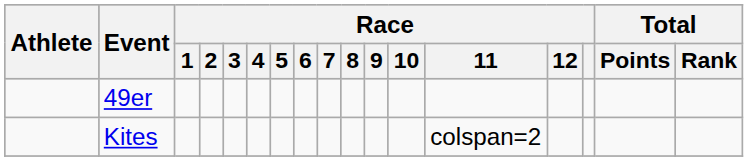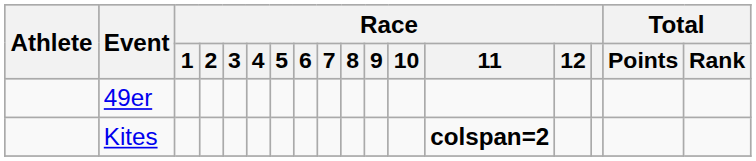(486, 137) normal -> (490, 137) bold
